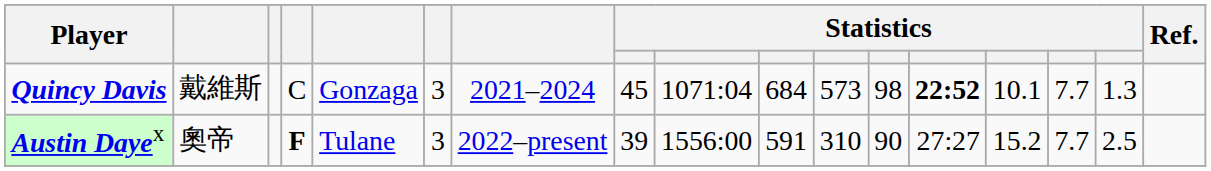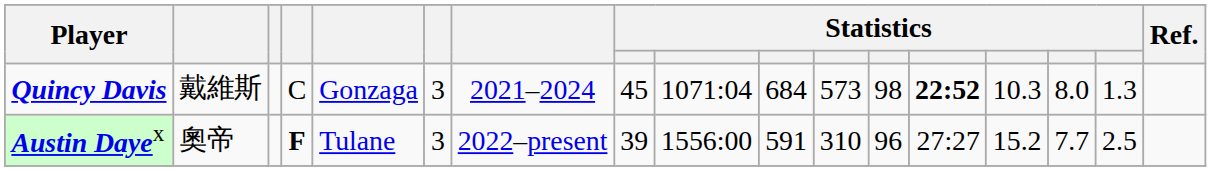(1017, 89) 10.1 -> (1017, 89) 10.3
(1072, 89) 7.7 -> (1072, 89) 8.0
(888, 140) 90 -> (888, 140) 96
